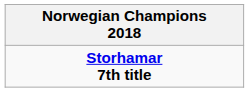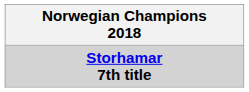(124, 66) no background -> (124, 66) lightgrey background
